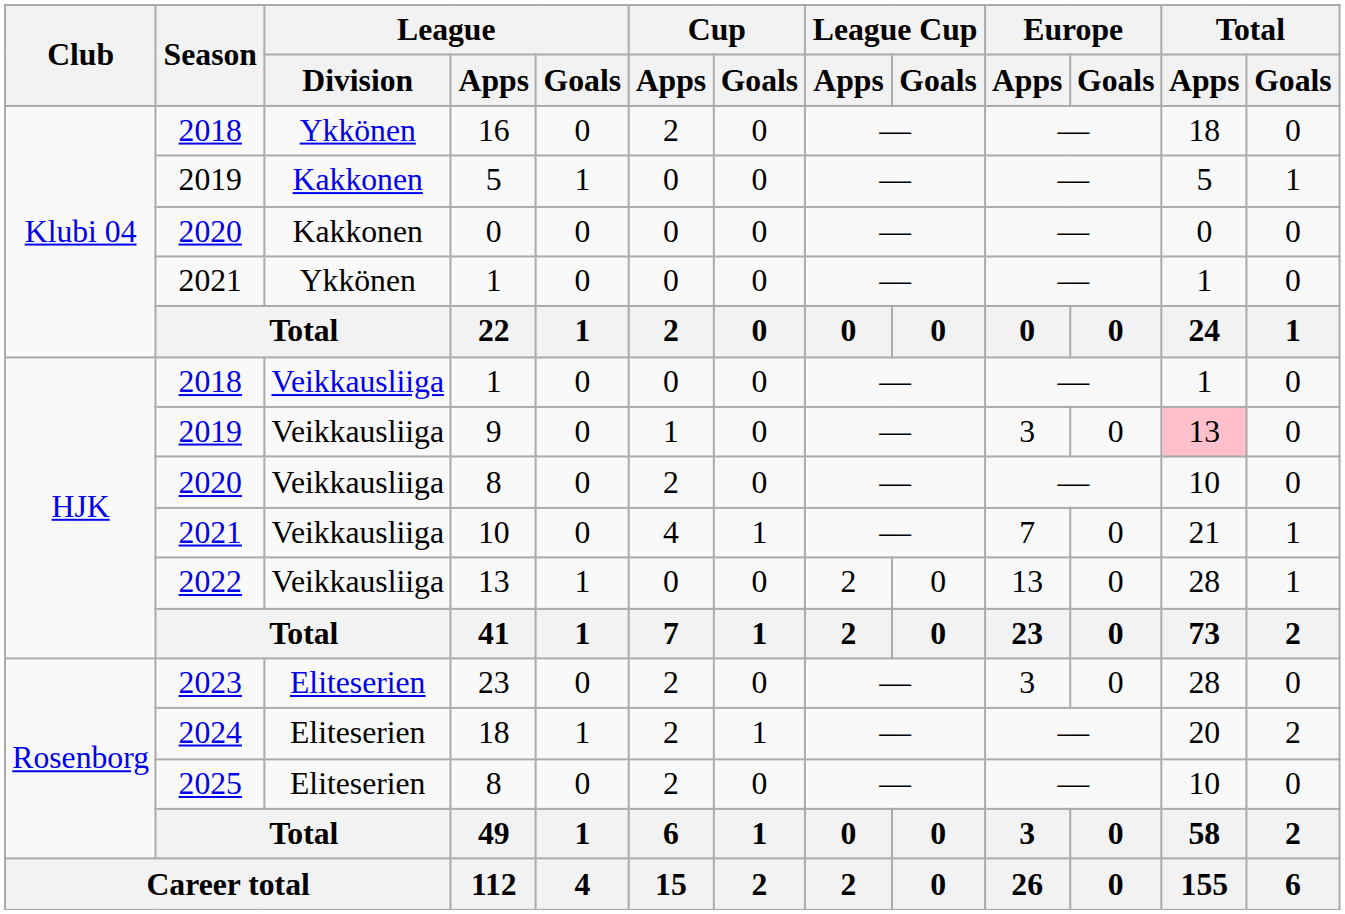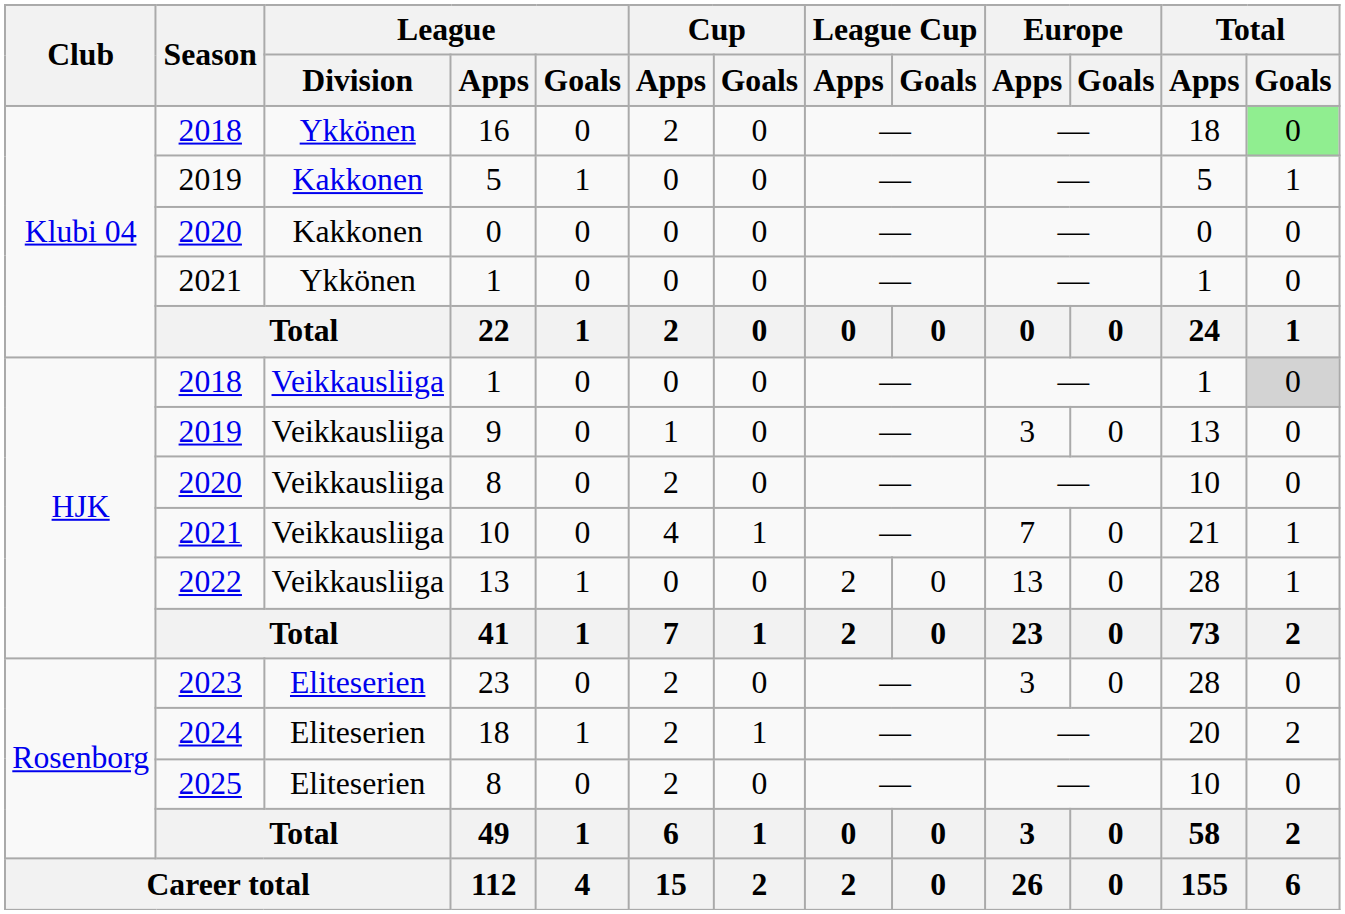(1293, 130) no background -> (1293, 130) lightgreen background
(1293, 381) no background -> (1293, 381) lightgrey background
(1204, 431) pink background -> (1204, 431) no background
